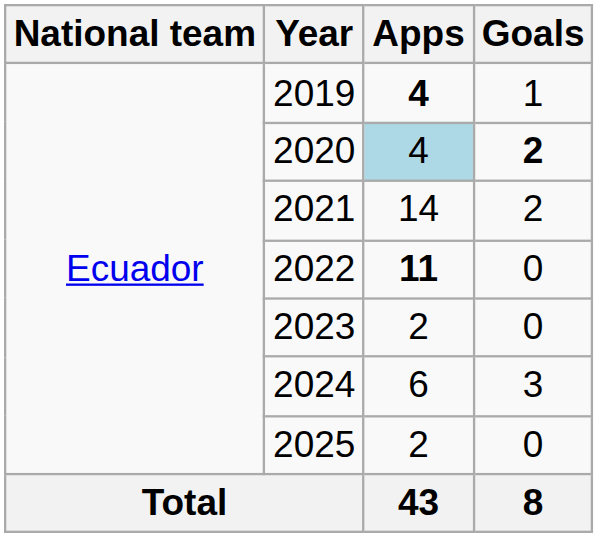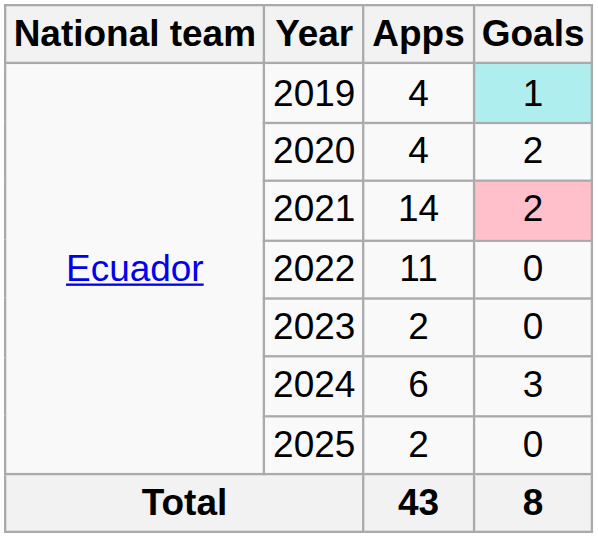(419, 92) bold -> (419, 92) normal
(533, 92) no background -> (533, 92) paleturquoise background
(419, 151) lightblue background -> (419, 151) no background
(533, 151) bold -> (533, 151) normal
(533, 209) no background -> (533, 209) pink background
(419, 268) bold -> (419, 268) normal
